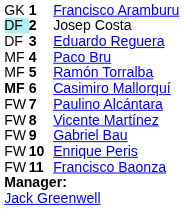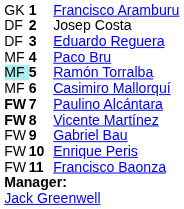(14, 26) paleturquoise background -> (14, 26) no background
(14, 73) no background -> (14, 73) paleturquoise background
(14, 88) bold -> (14, 88) normal
(15, 104) normal -> (15, 104) bold
(15, 120) normal -> (15, 120) bold
